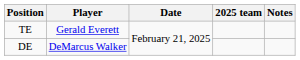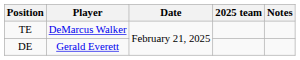(88, 30) Gerald Everett -> (88, 30) DeMarcus Walker
(88, 47) DeMarcus Walker -> (88, 47) Gerald Everett
